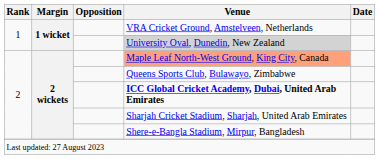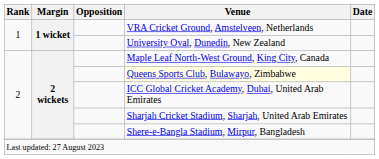(205, 43) lightgrey background -> (206, 43) no background
(227, 58) lightsalmon background -> (228, 58) no background
(211, 74) no background -> (211, 74) lightyellow background
(231, 95) bold -> (225, 95) normal
